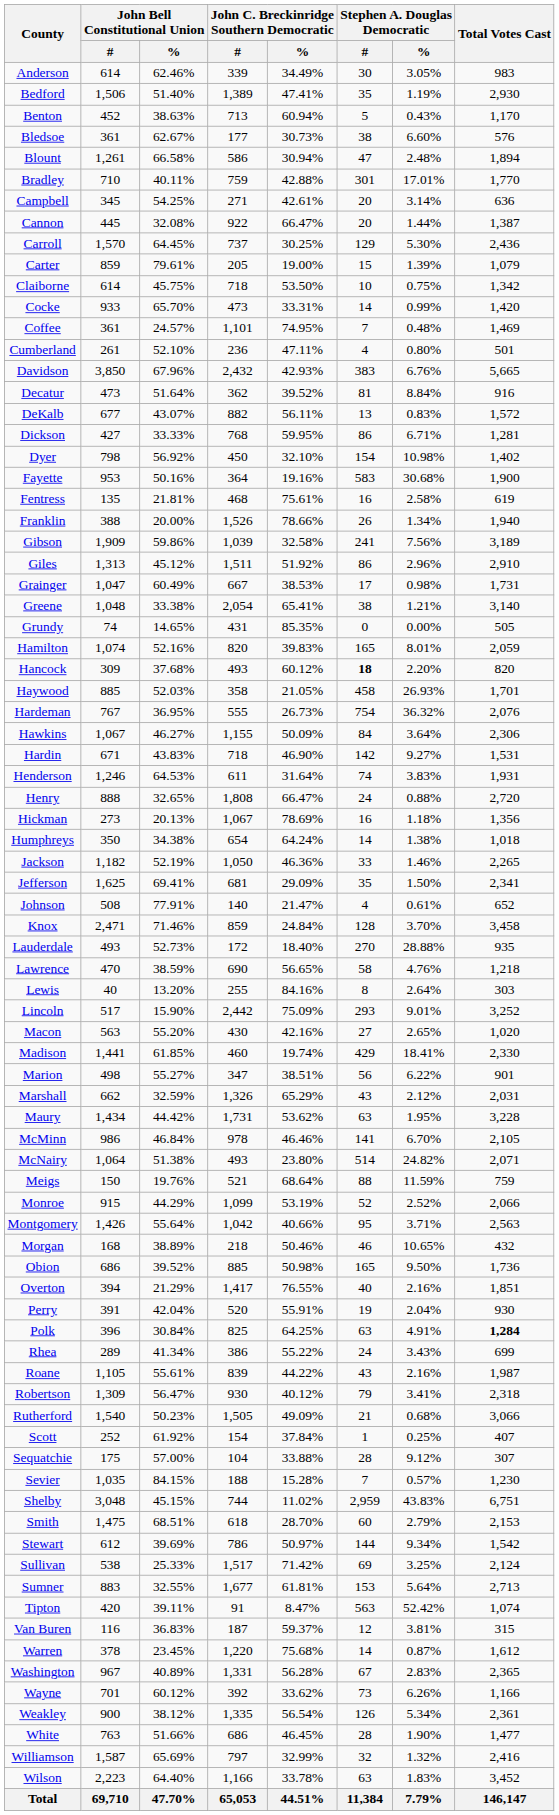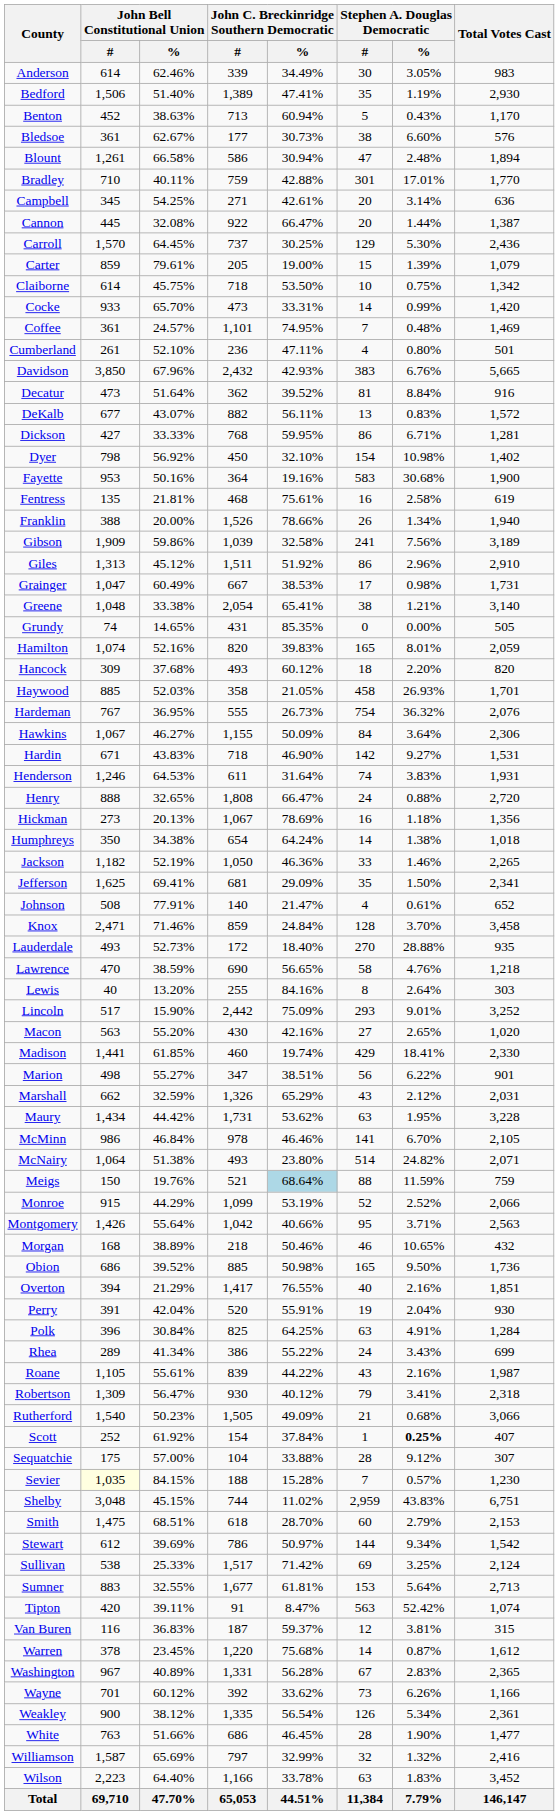(365, 669) bold -> (365, 669) normal
(302, 1181) no background -> (302, 1181) lightblue background
(505, 1330) bold -> (505, 1330) normal
(424, 1437) normal -> (424, 1437) bold
(110, 1479) no background -> (110, 1479) lightyellow background
